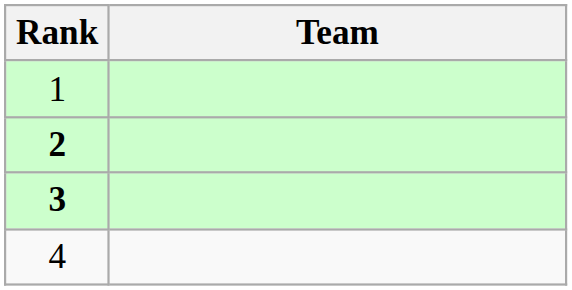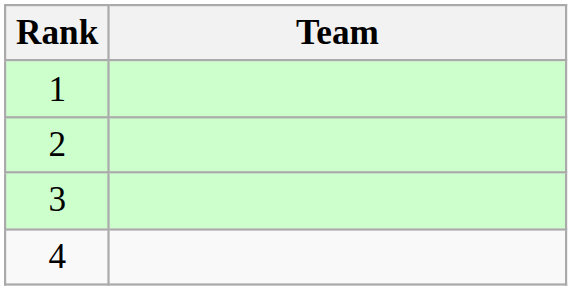(57, 144) bold -> (57, 144) normal
(57, 199) bold -> (57, 199) normal
